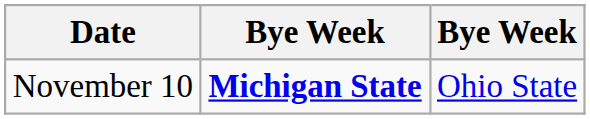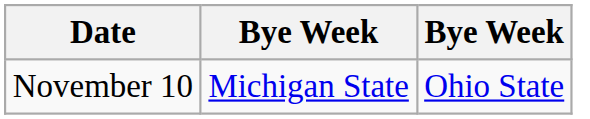(315, 86) bold -> (309, 86) normal
